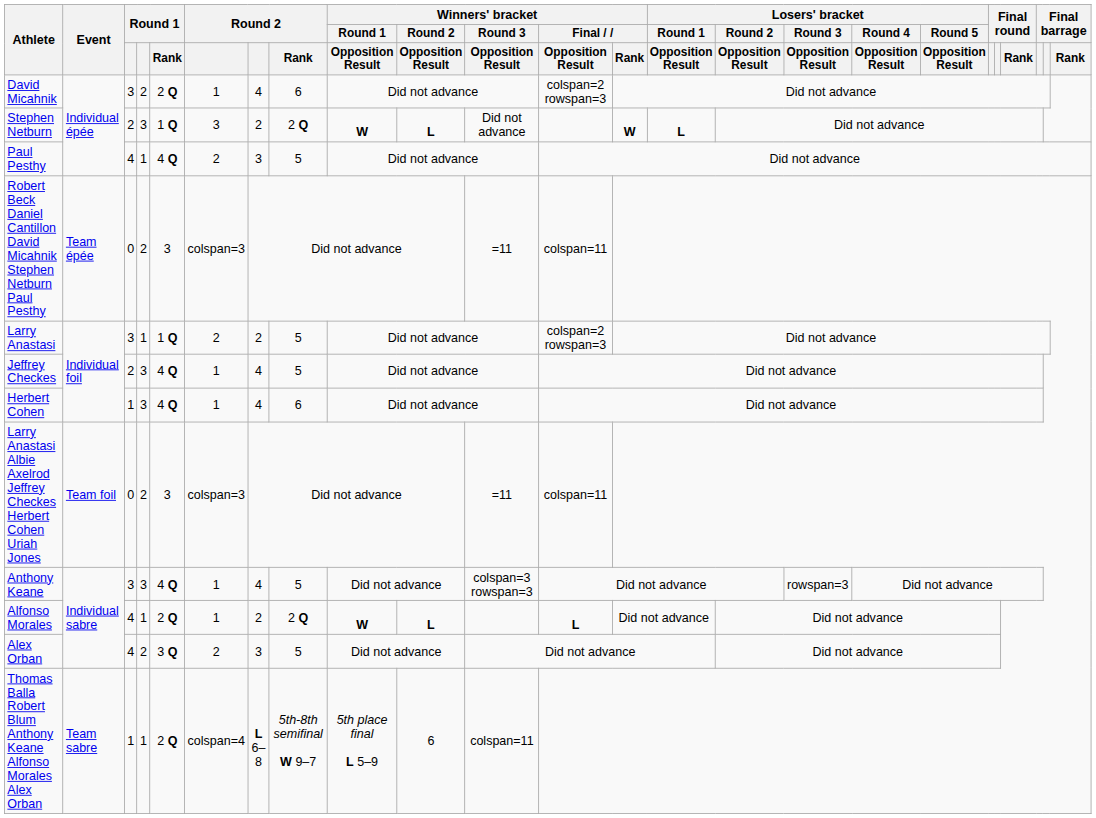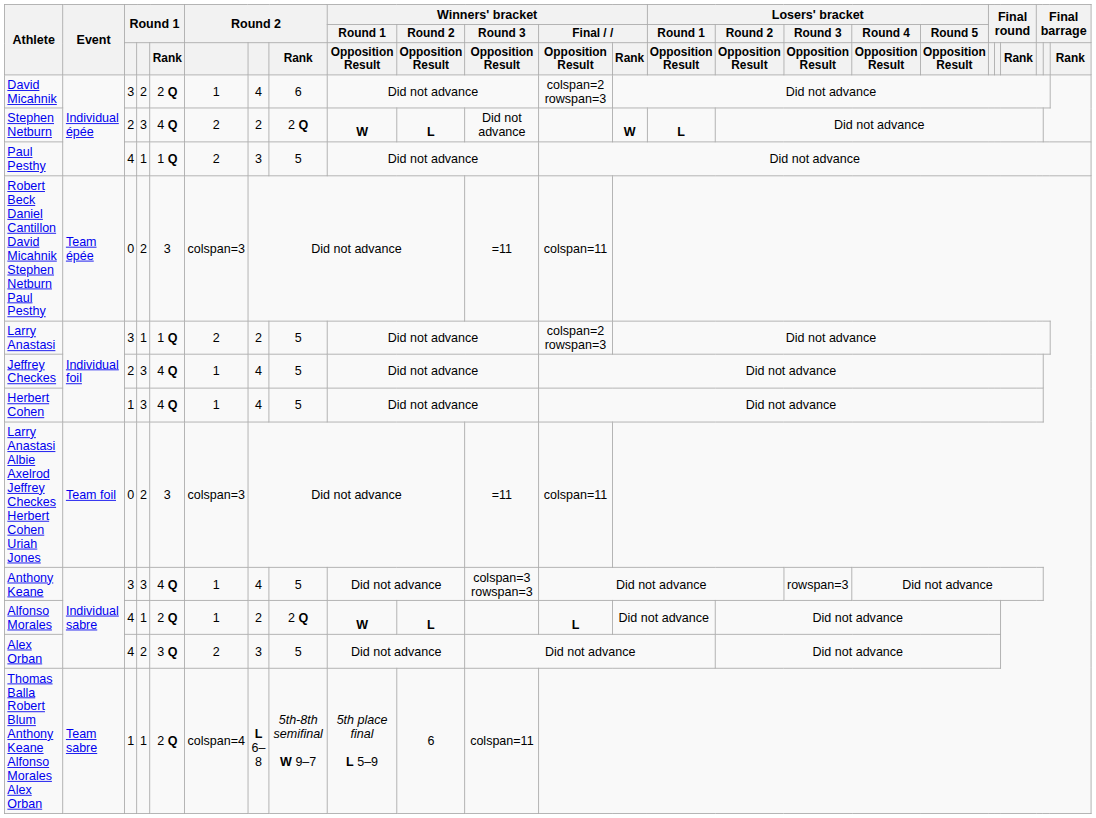(167, 126) 1 Q -> (167, 126) 4 Q
(216, 126) 3 -> (216, 126) 2
(167, 159) 4 Q -> (167, 159) 1 Q
(298, 406) 6 -> (298, 406) 5
